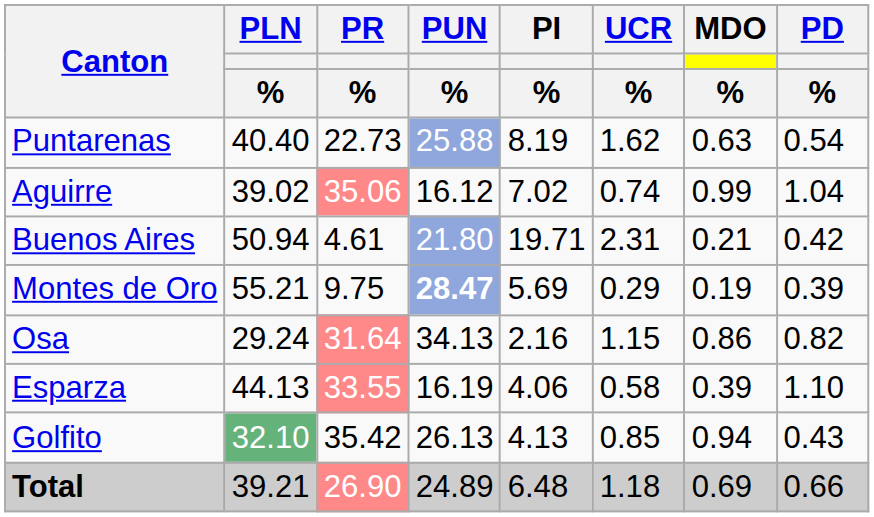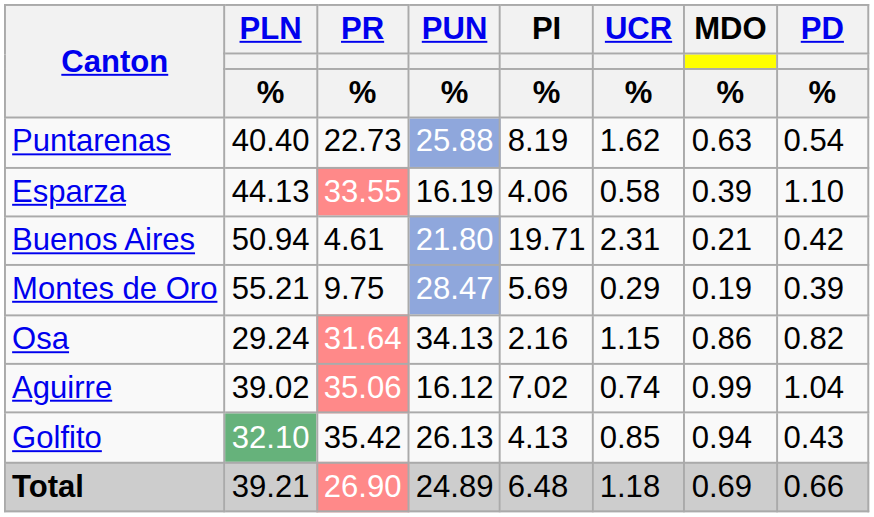rows swapped: (69, 388) <-> (62, 191)
(455, 289) bold -> (455, 289) normal
